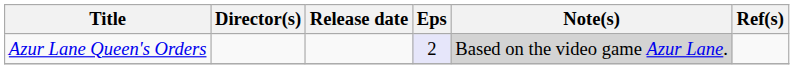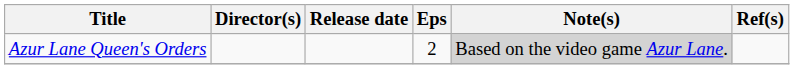(432, 48) lavender background -> (432, 48) no background
